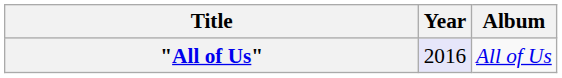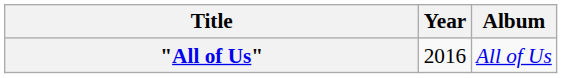(445, 55) lavender background -> (445, 55) no background
